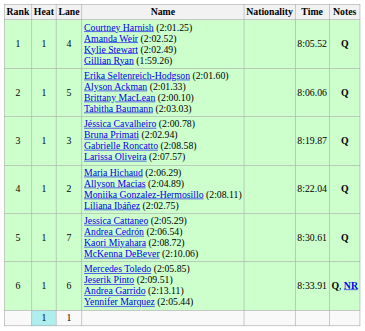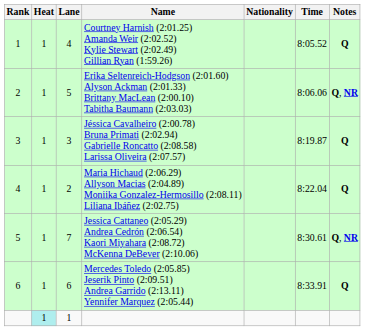(345, 92) Q -> (345, 92) Q, NR
(345, 237) Q -> (345, 237) Q, NR
(345, 286) Q, NR -> (345, 286) Q
